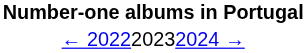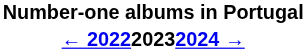(153, 40) normal -> (153, 40) bold
